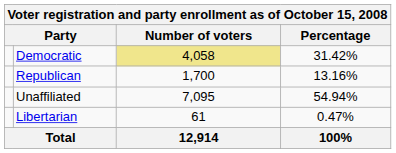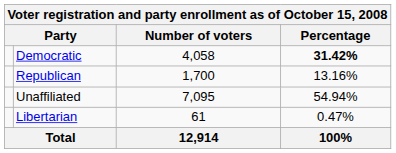(199, 55) khaki background -> (199, 55) no background
(335, 55) normal -> (335, 55) bold
